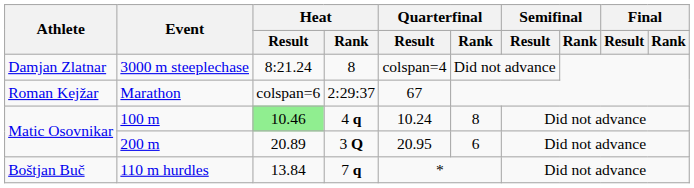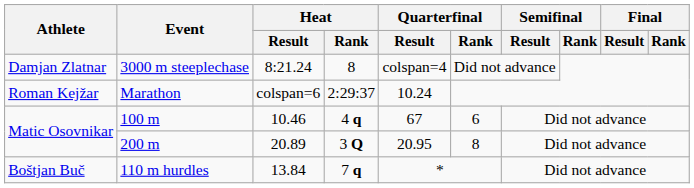(414, 93) 67 -> (414, 93) 10.24
(288, 118) lightgreen background -> (288, 118) no background
(414, 118) 10.24 -> (414, 118) 67
(476, 118) 8 -> (476, 118) 6
(476, 144) 6 -> (476, 144) 8
